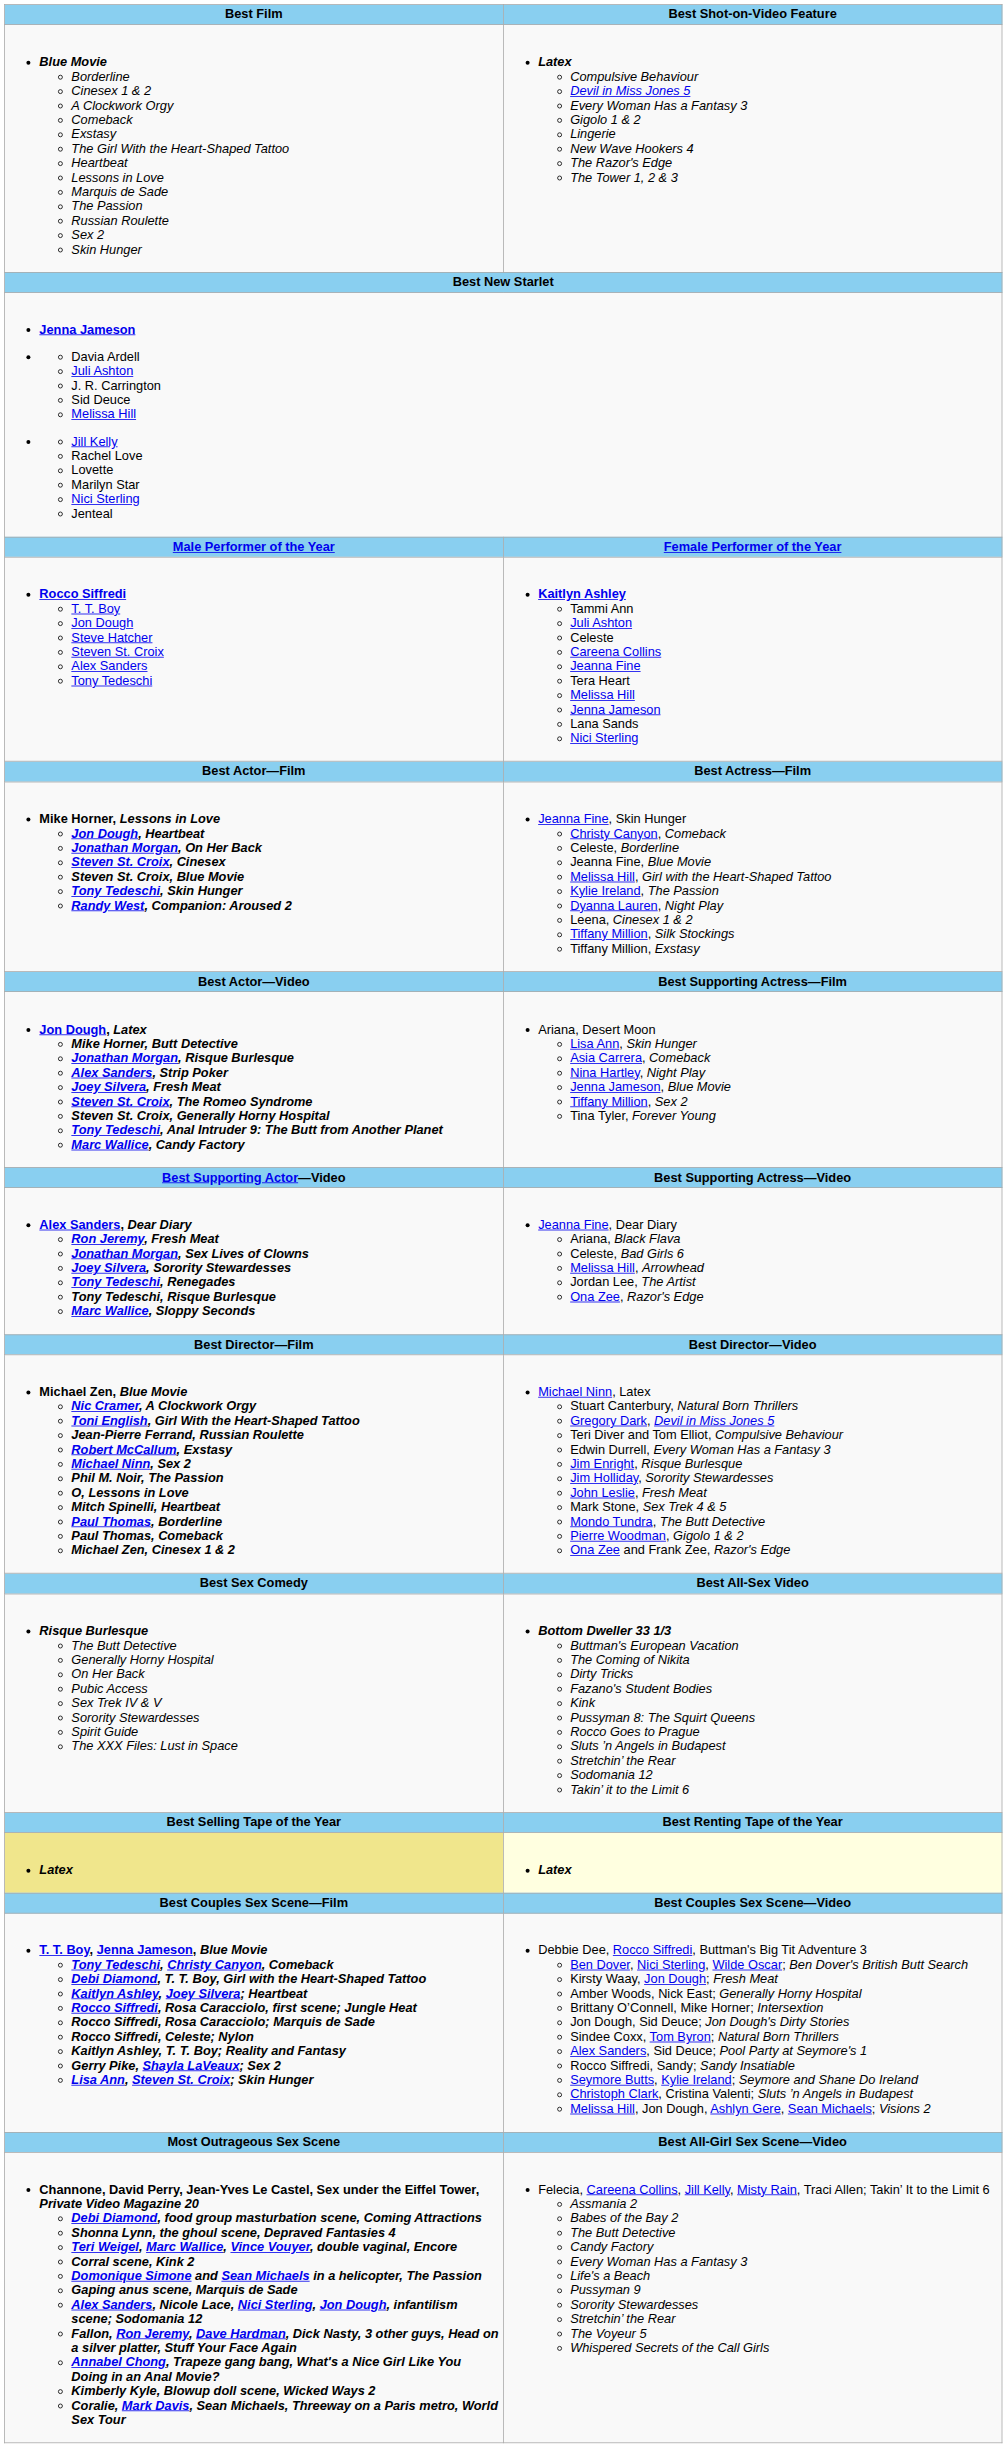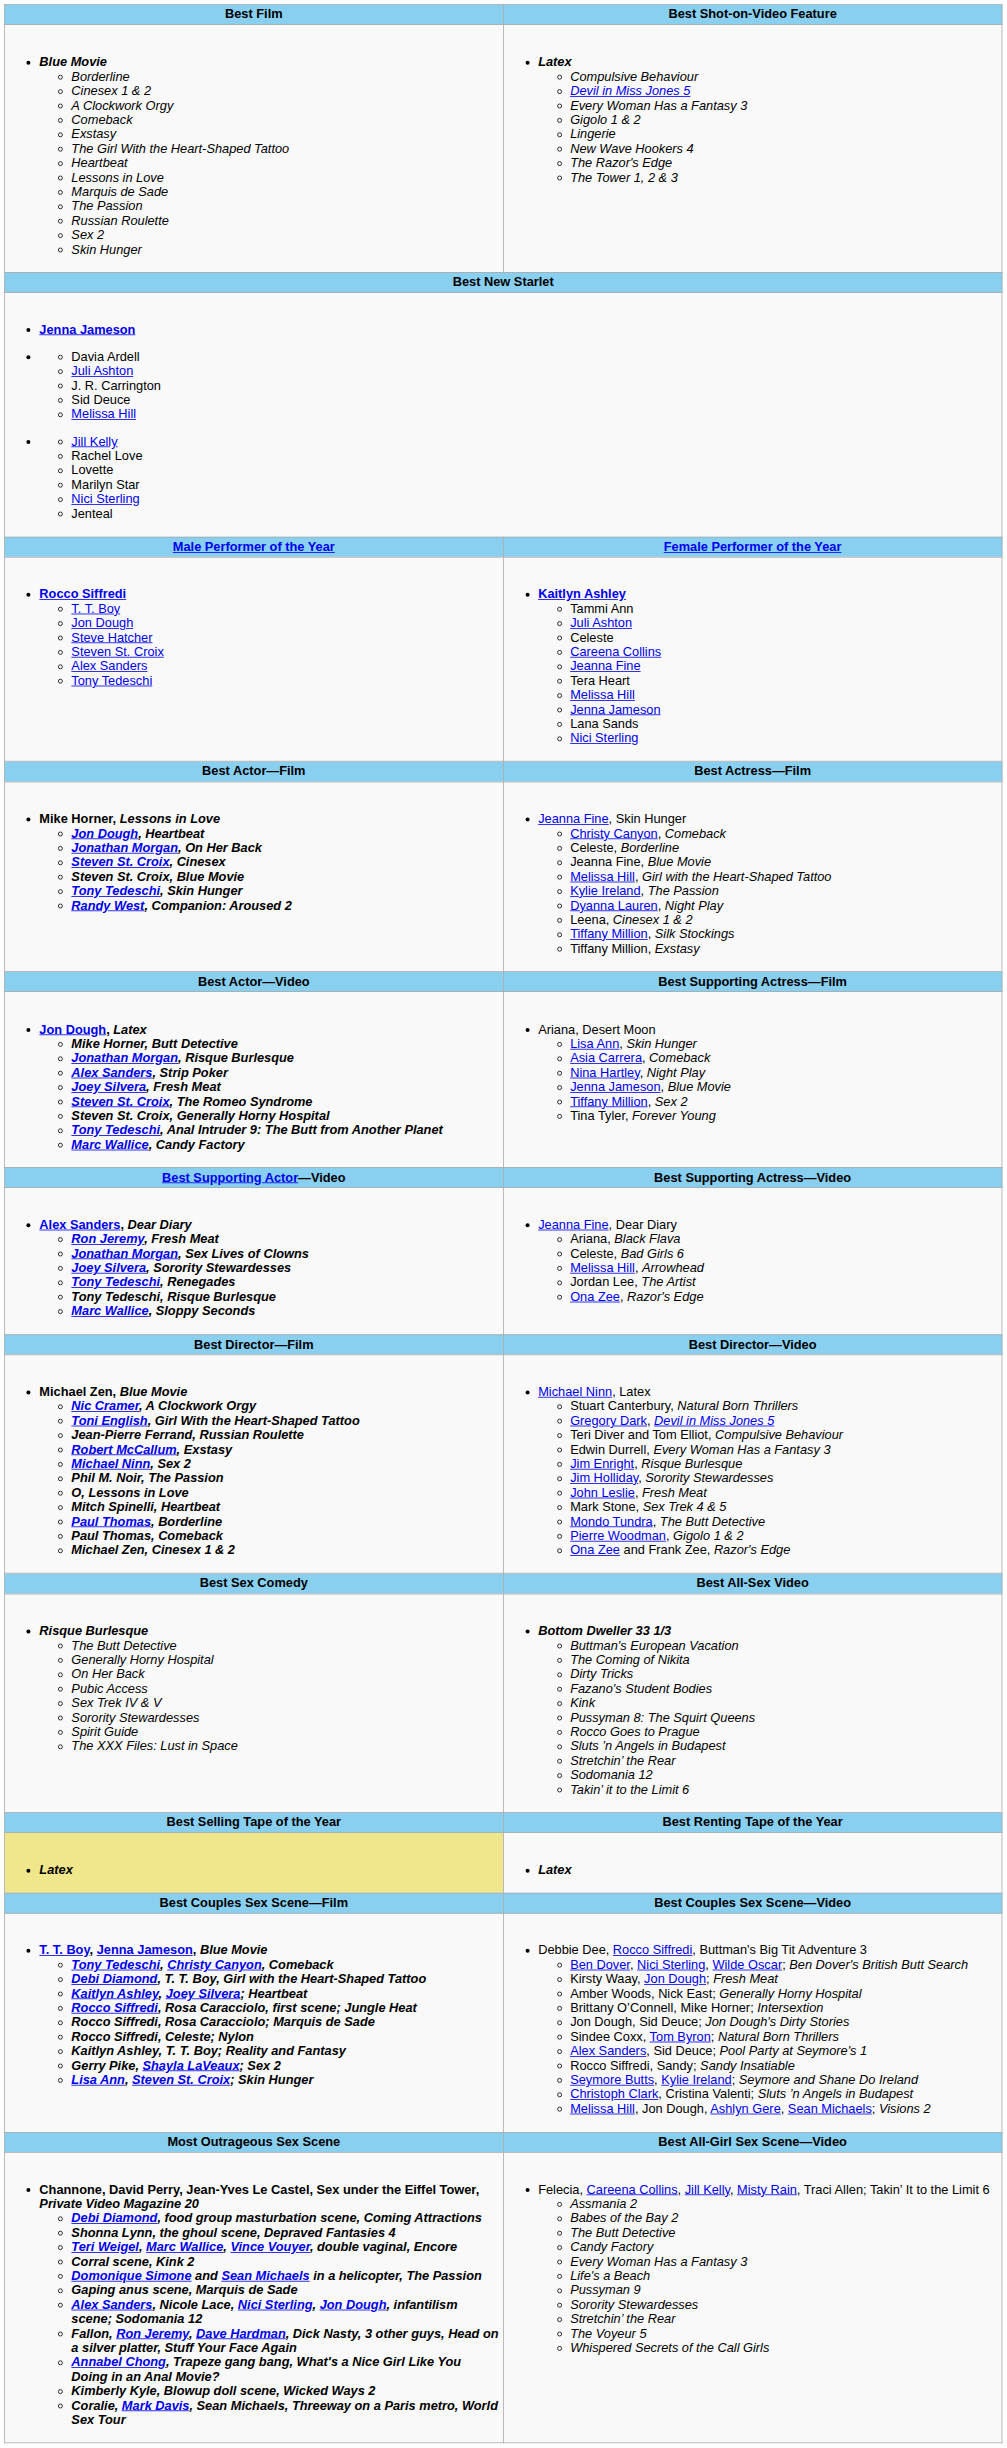(753, 1870) lightyellow background -> (753, 1870) no background
